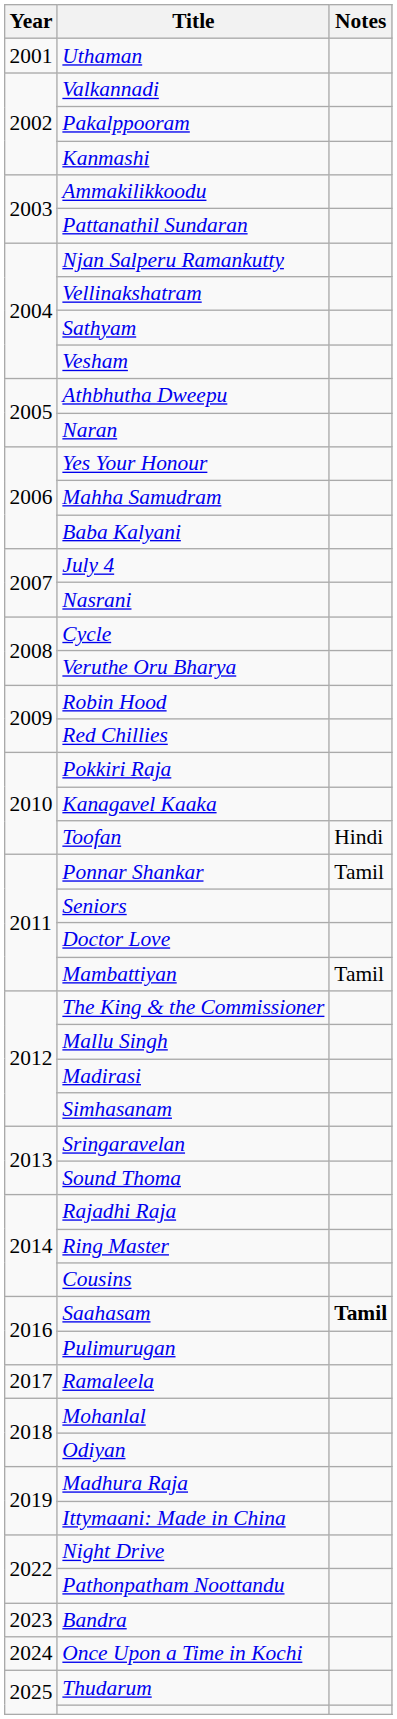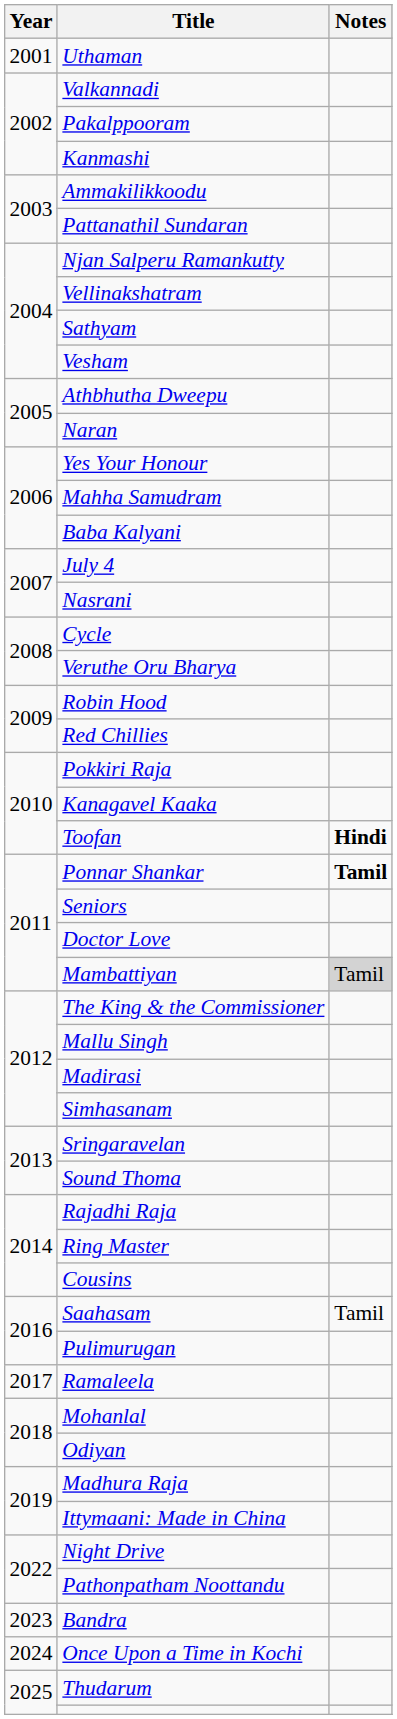(359, 837) normal -> (361, 837) bold
(359, 871) normal -> (361, 871) bold
(359, 973) no background -> (359, 973) lightgrey background
(361, 1313) bold -> (359, 1313) normal
